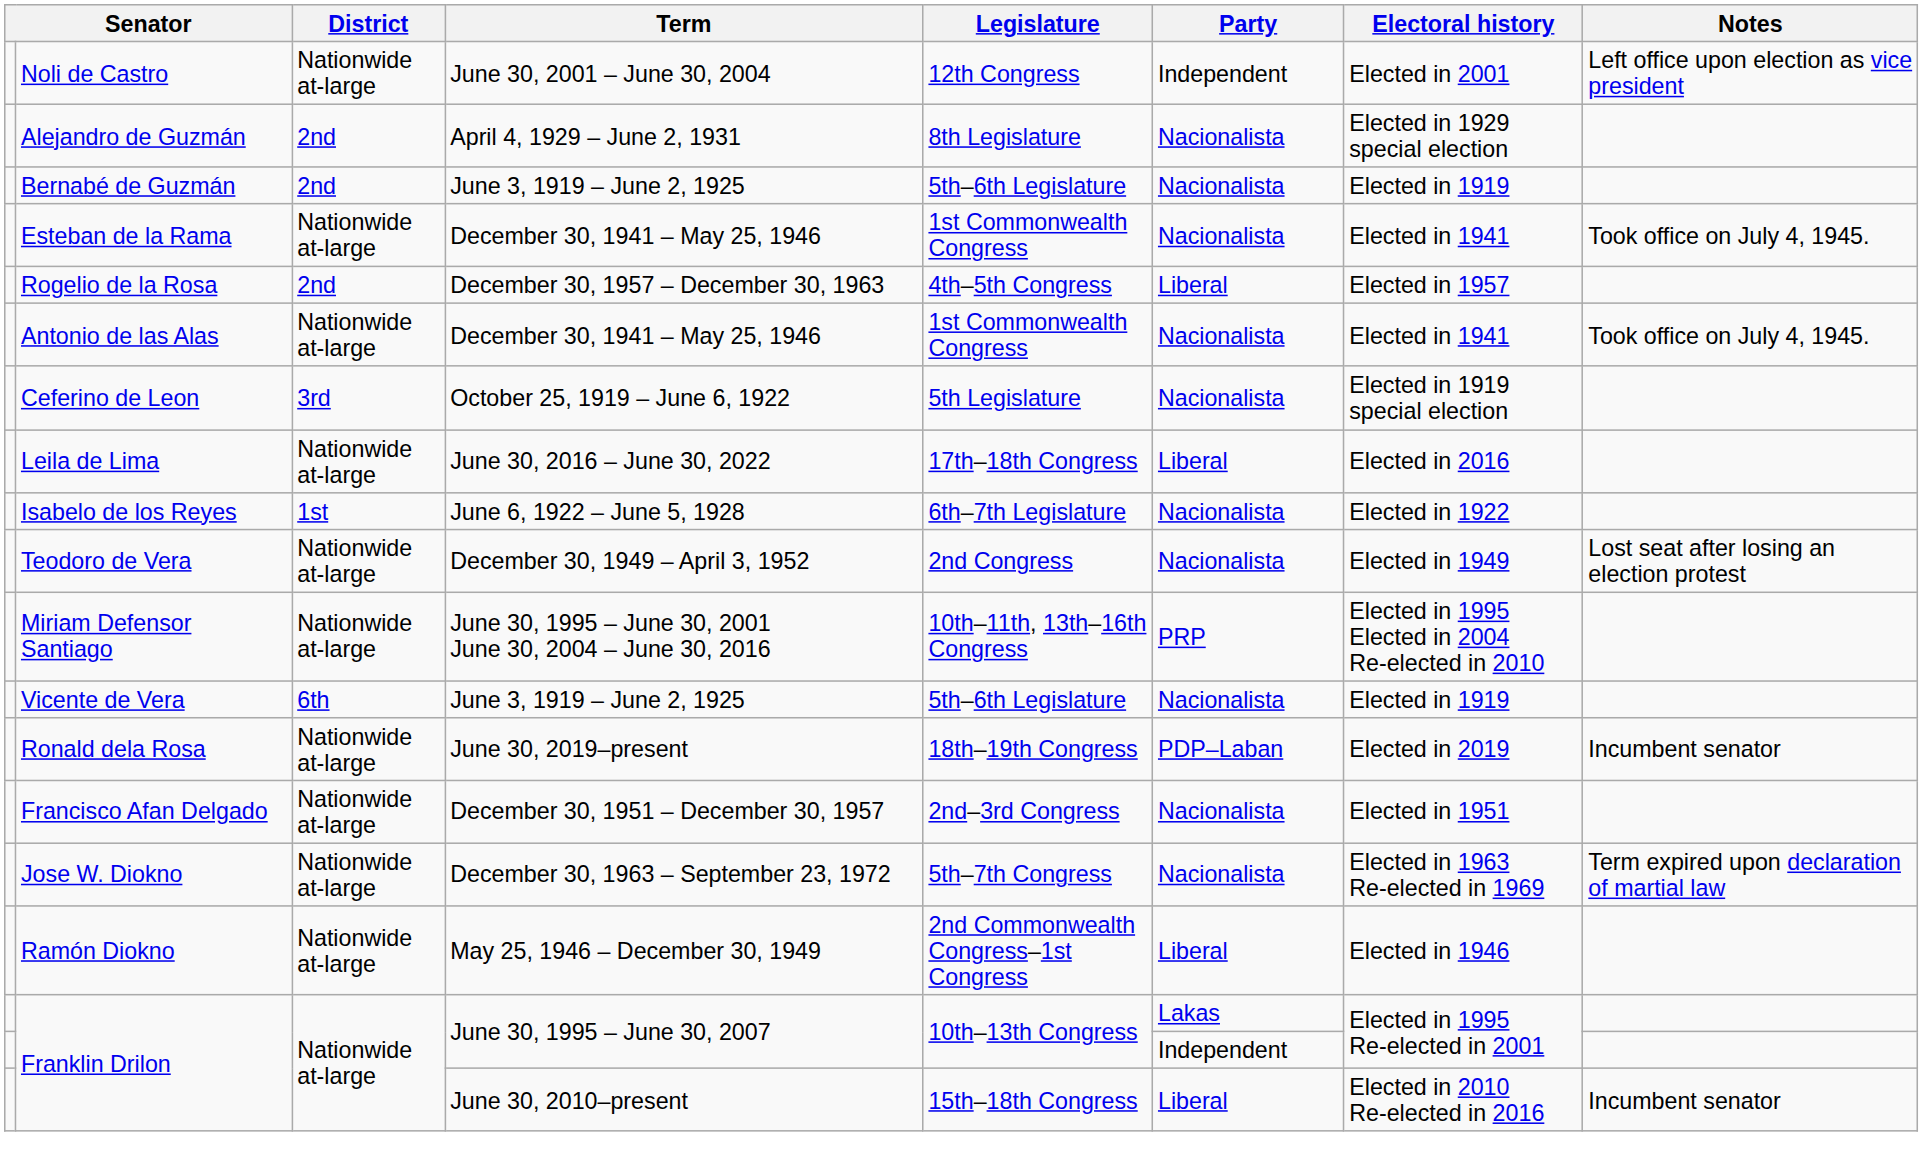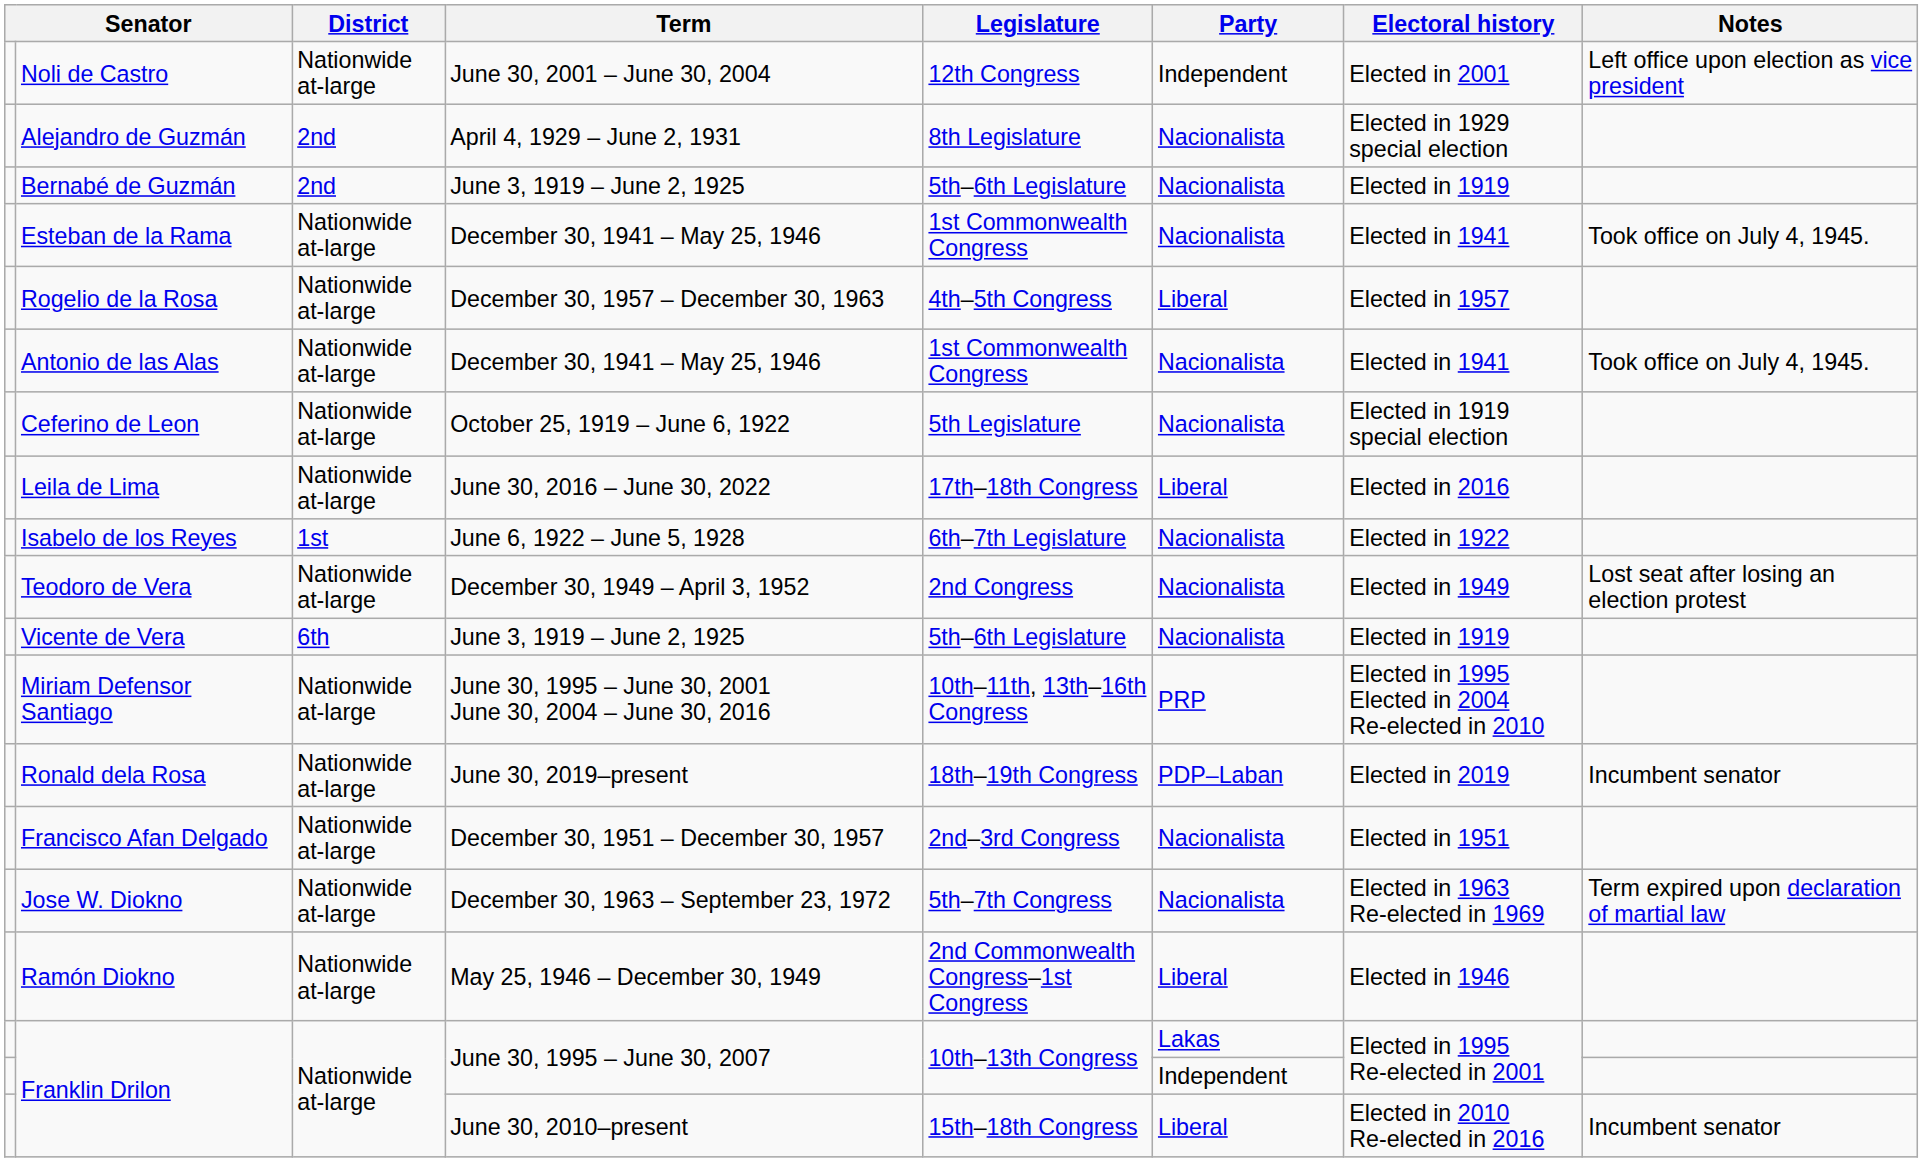(317, 285) 2nd -> (355, 298) Nationwide at-large
(314, 398) 3rd -> (355, 424) Nationwide at-large
rows swapped: (103, 699) <-> (106, 636)
